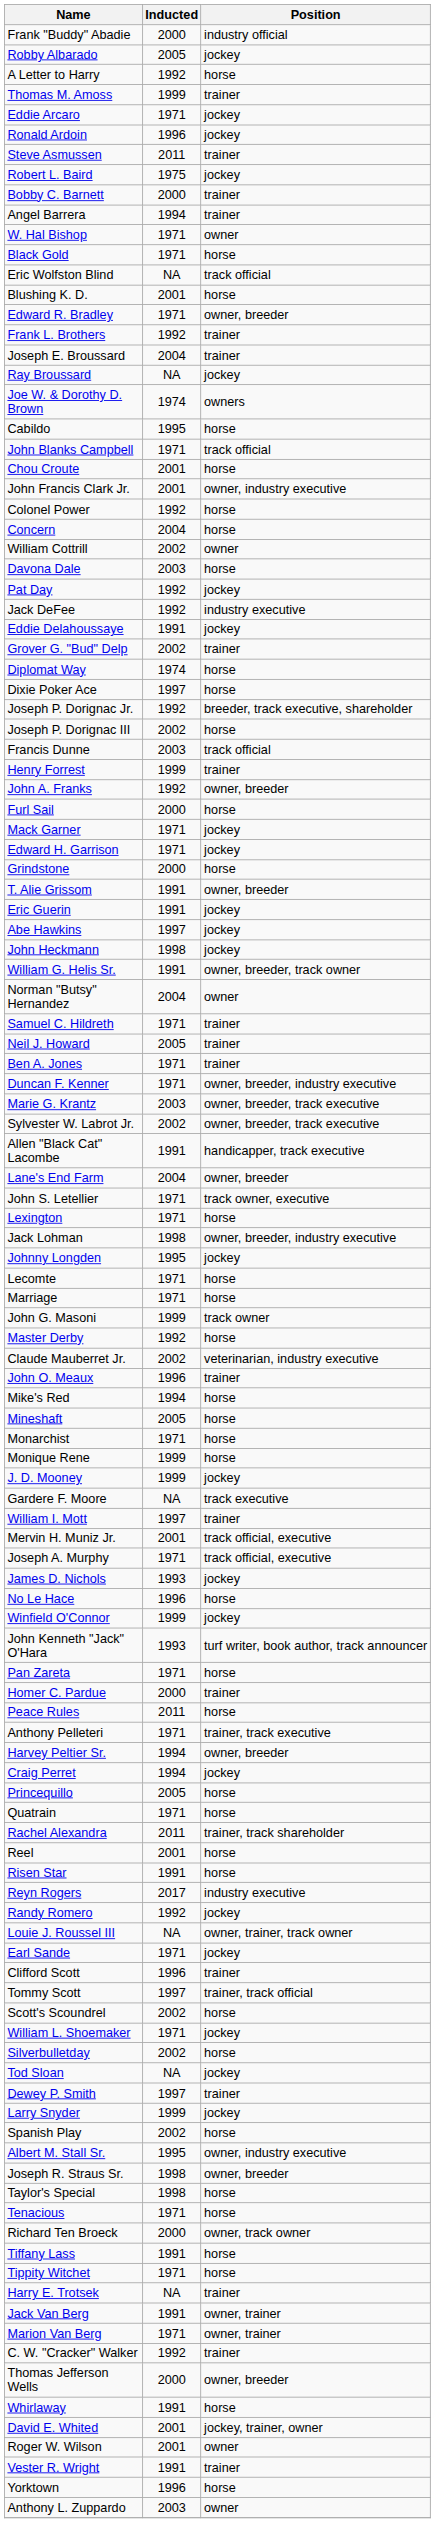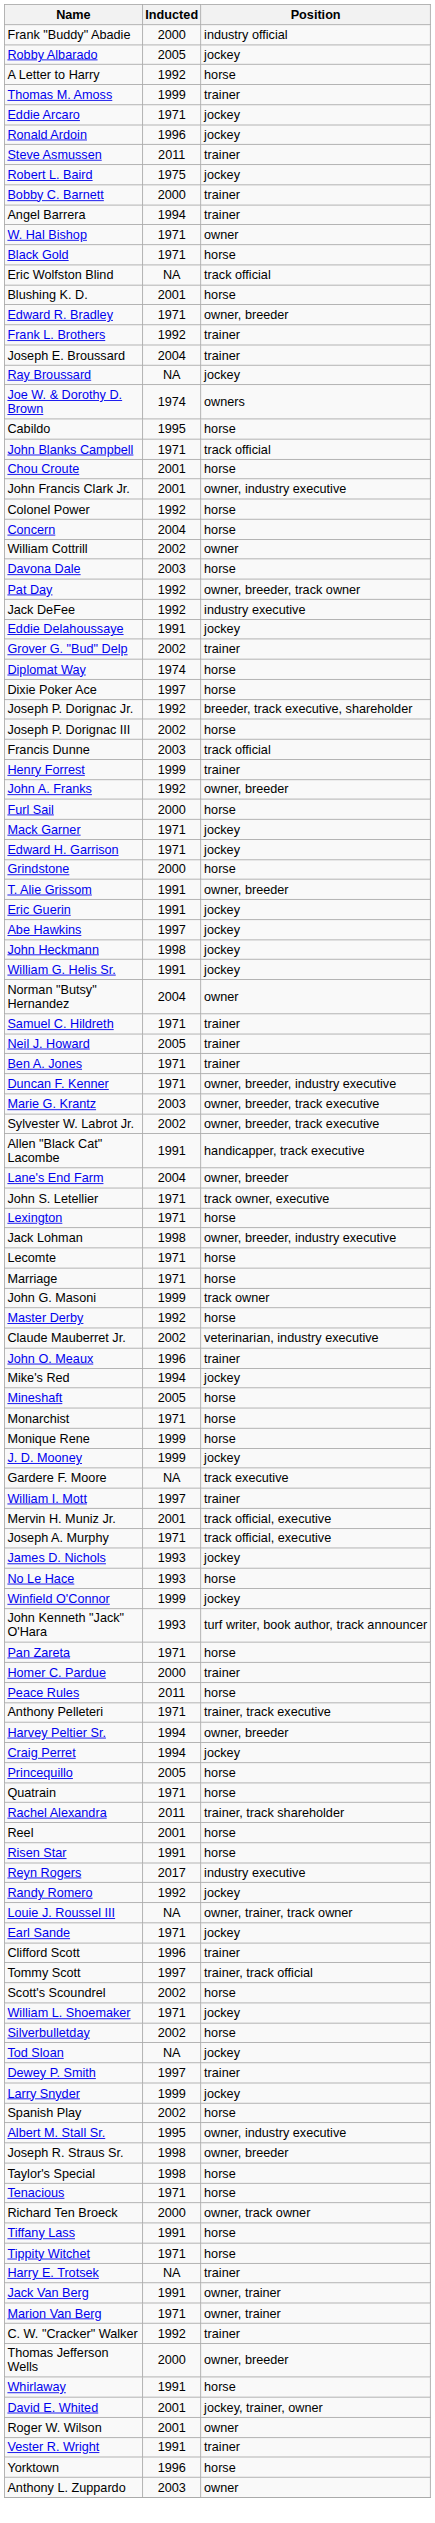(222, 589) jockey -> (282, 589) owner, breeder, track owner
(282, 970) owner, breeder, track owner -> (222, 970) jockey
- row: (54, 1258)
(220, 1398) horse -> (222, 1378) jockey
(172, 1599) 1996 -> (172, 1579) 1993
